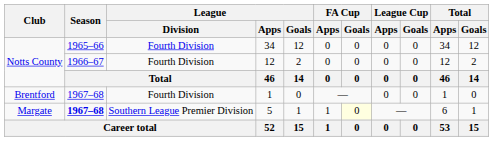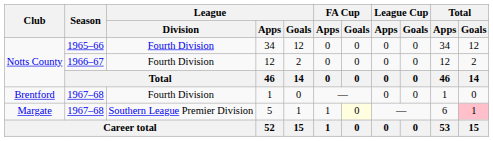(85, 111) bold -> (85, 111) normal
(474, 111) no background -> (474, 111) pink background
